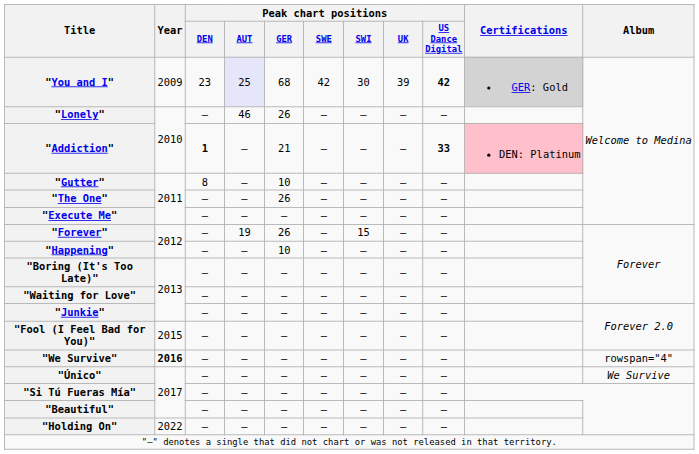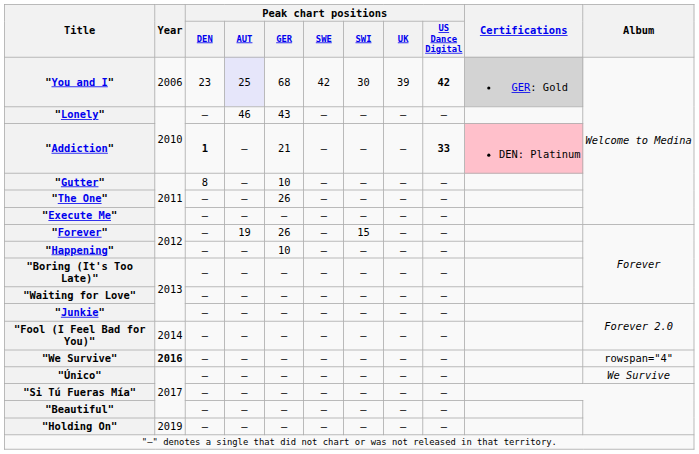(170, 82) 2009 -> (170, 82) 2006
(284, 115) 26 -> (284, 115) 43
(170, 335) 2015 -> (170, 335) 2014
(170, 426) 2022 -> (170, 426) 2019
